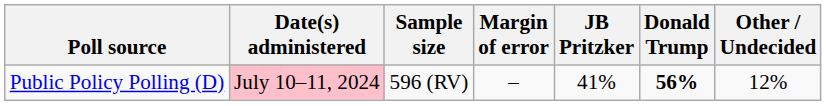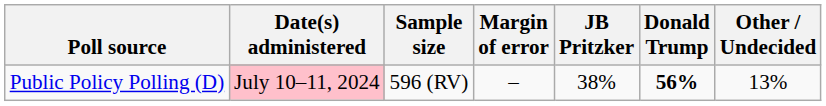(597, 82) 41% -> (597, 82) 38%
(768, 82) 12% -> (768, 82) 13%
